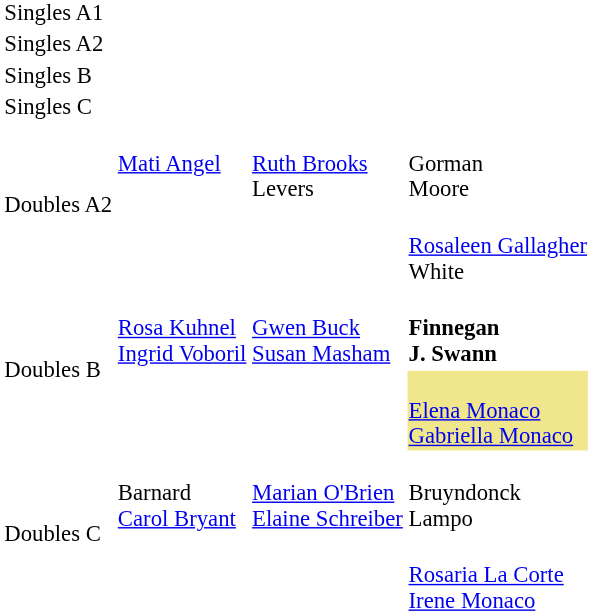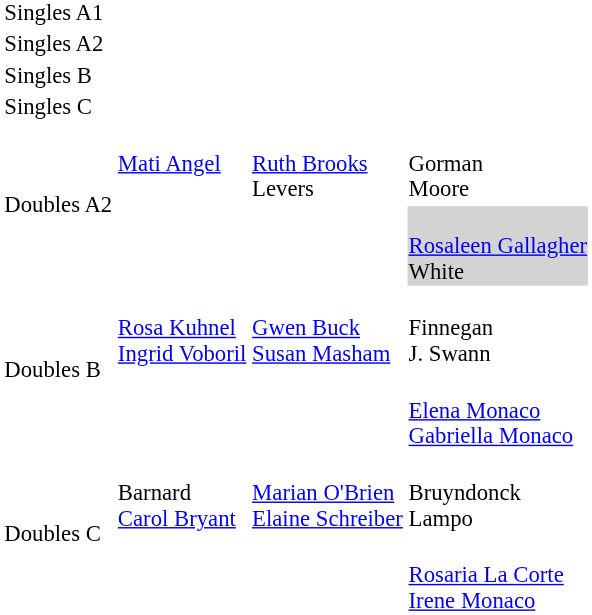(498, 258) no background -> (498, 258) lightgrey background
(454, 340) bold -> (451, 340) normal
(491, 423) khaki background -> (491, 423) no background
